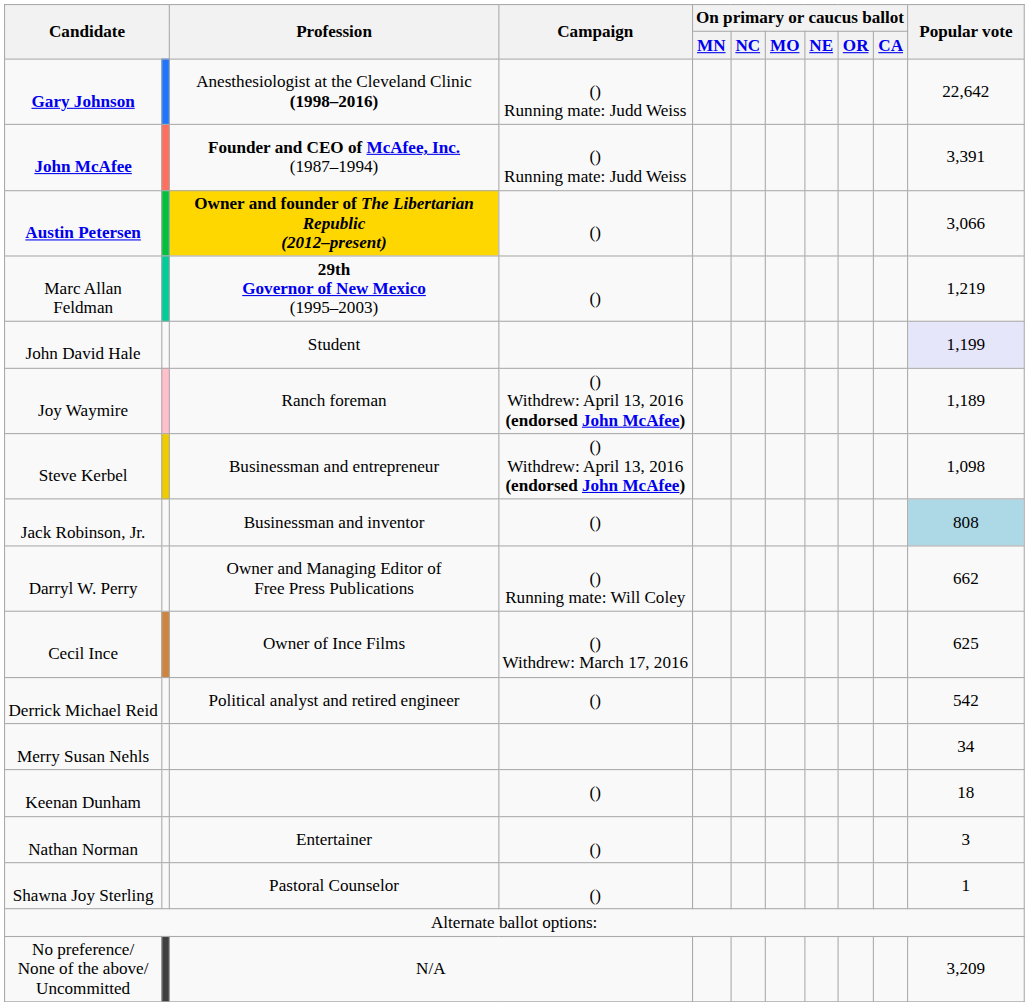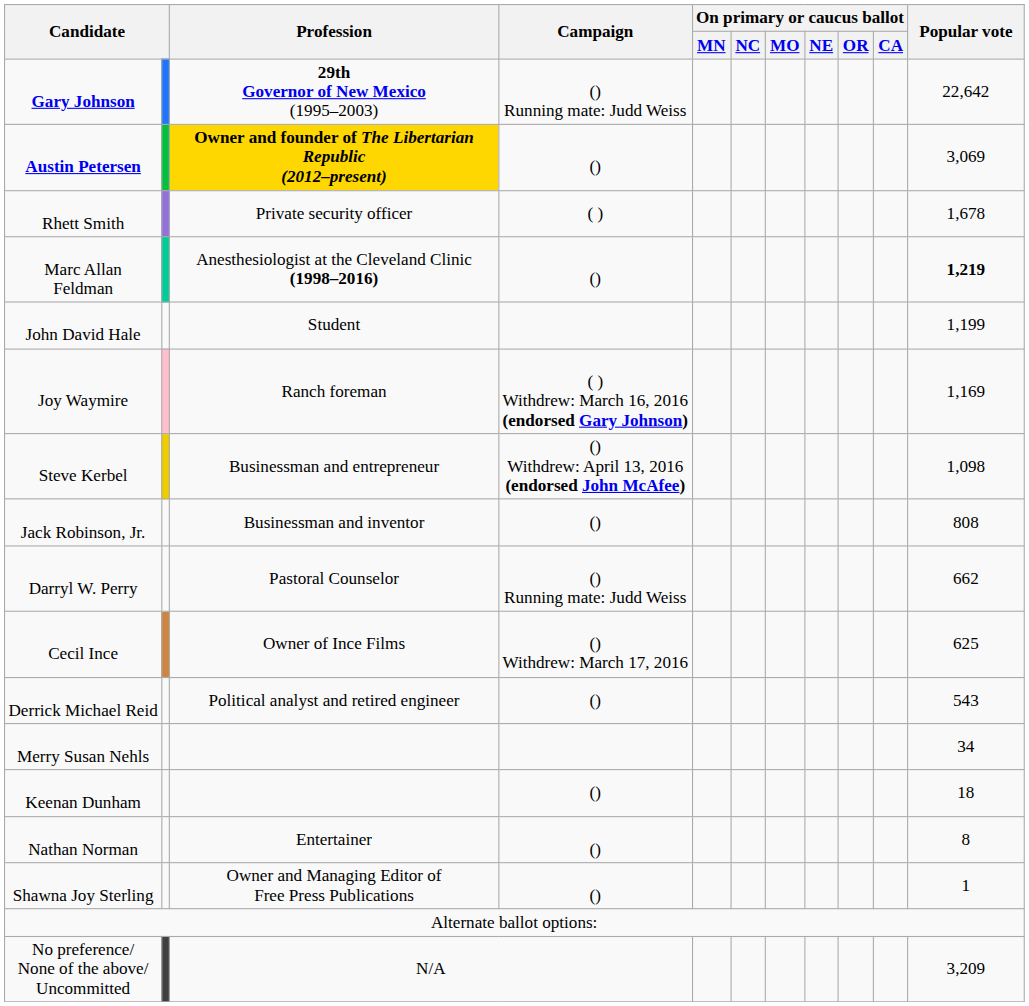(334, 91) Anesthesiologist at the Cleveland Clinic (1998–2016) -> (334, 91) 29th Governor of New Mexico (1995–2003)
- row: (83, 166)
(966, 222) 3,066 -> (966, 157) 3,069
+ row: (83, 222)
(334, 288) 29th Governor of New Mexico (1995–2003) -> (334, 269) Anesthesiologist at the Cleveland Clinic (1998–2016)
(966, 288) normal -> (966, 269) bold
(966, 344) lavender background -> (966, 325) no background
(595, 400) () Withdrew: April 13, 2016 (endorsed John McAfee) -> (595, 400) ( ) Withdrew: March 16, 2016 (endorsed Gary Johnson)
(966, 400) 1,189 -> (966, 391) 1,169
(966, 522) lightblue background -> (966, 522) no background
(334, 578) Owner and Managing Editor of Free Press Publications -> (334, 578) Pastoral Counselor
(595, 588) () Running mate: Will Coley -> (595, 588) () Running mate: Judd Weiss
(966, 700) 542 -> (966, 700) 543
(966, 839) 3 -> (966, 839) 8
(334, 885) Pastoral Counselor -> (334, 885) Owner and Managing Editor of Free Press Publications
